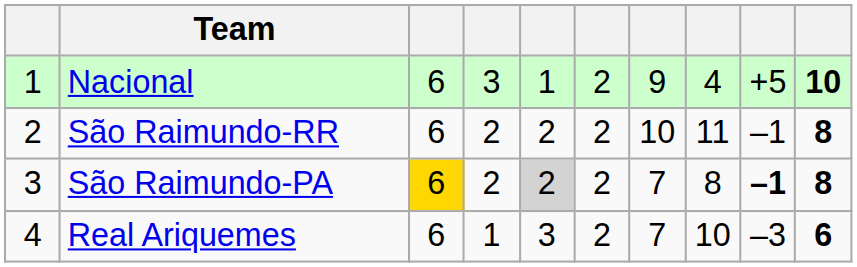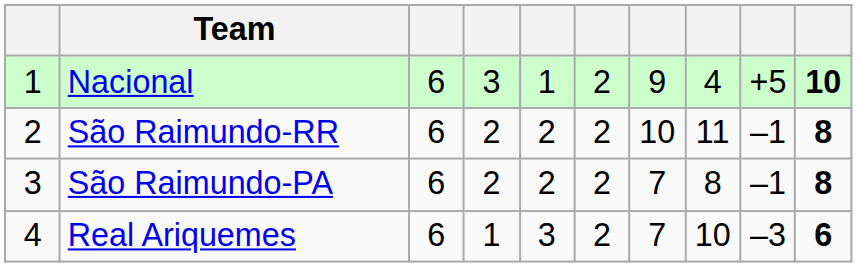(436, 183) gold background -> (436, 183) no background
(547, 183) lightgrey background -> (547, 183) no background
(768, 183) bold -> (768, 183) normal
